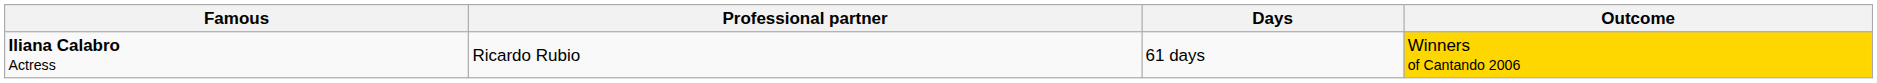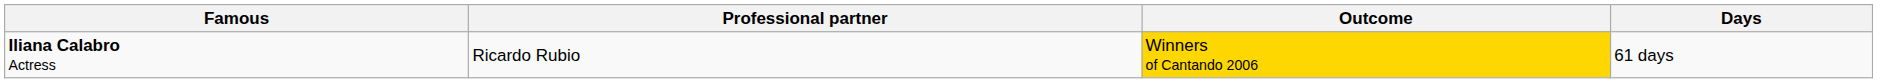columns swapped: (1638, 18) <-> (1273, 18)
